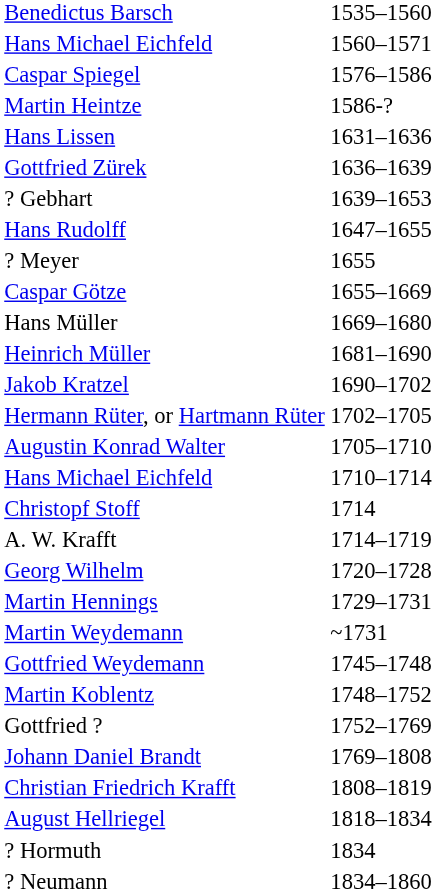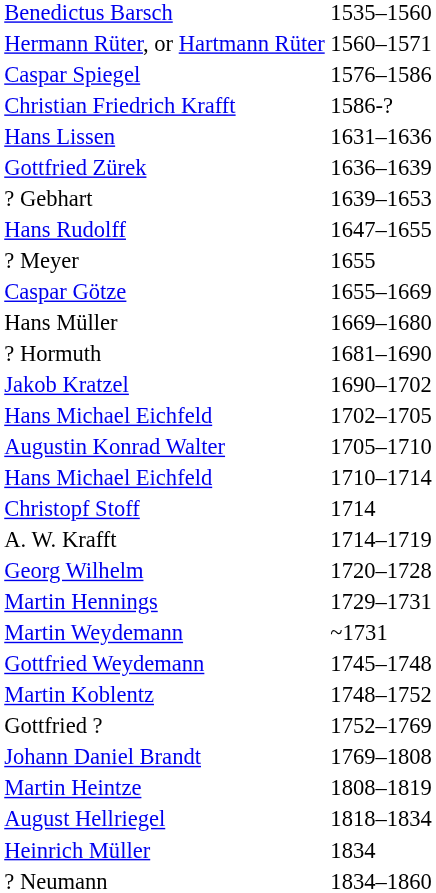(108, 43) Hans Michael Eichfeld -> (164, 43) Hermann Rüter, or Hartmann Rüter
(73, 105) Martin Heintze -> (120, 105) Christian Friedrich Krafft
(77, 353) Heinrich Müller -> (53, 353) ? Hormuth
(164, 415) Hermann Rüter, or Hartmann Rüter -> (108, 415) Hans Michael Eichfeld
(120, 788) Christian Friedrich Krafft -> (73, 788) Martin Heintze
(53, 850) ? Hormuth -> (77, 850) Heinrich Müller
